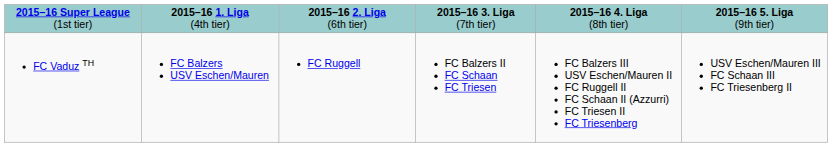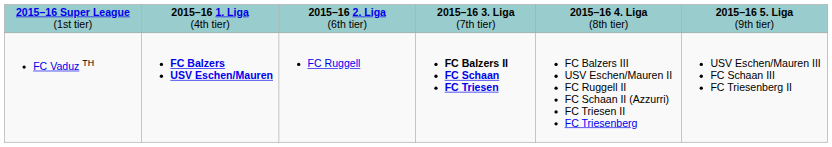(210, 70) normal -> (210, 70) bold
(476, 76) normal -> (476, 76) bold
